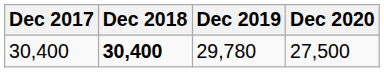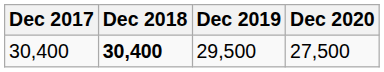(226, 50) 29,780 -> (226, 50) 29,500
